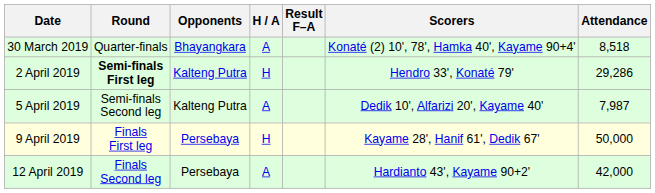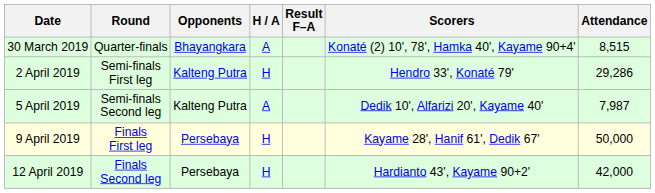(614, 47) 8,518 -> (614, 47) 8,515
(131, 73) bold -> (131, 73) normal
(266, 172) A -> (266, 172) H
